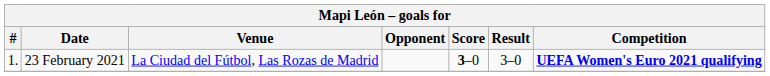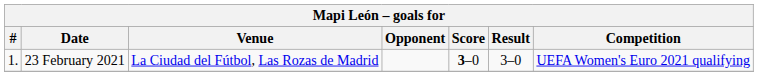(649, 60) bold -> (643, 60) normal
